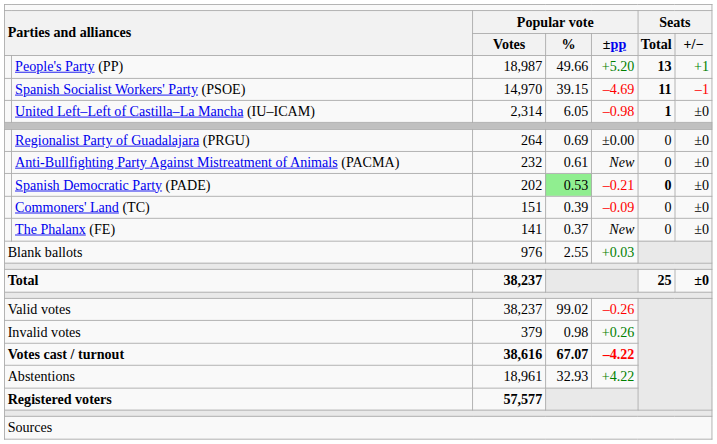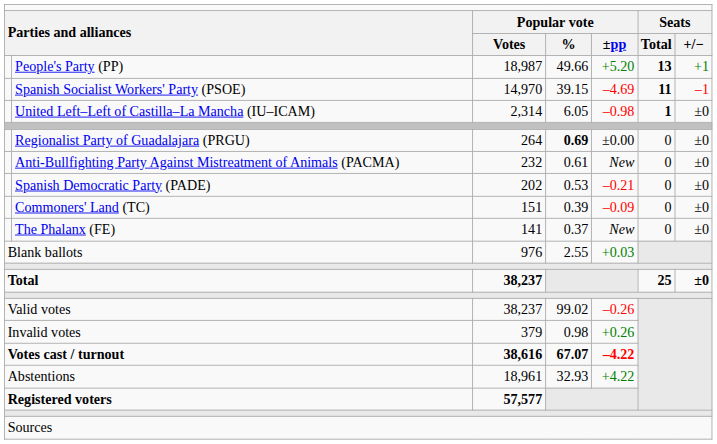(576, 140) normal -> (576, 140) bold
(576, 184) lightgreen background -> (576, 184) no background
(668, 184) bold -> (668, 184) normal
